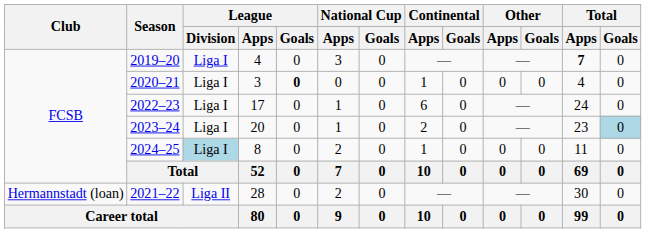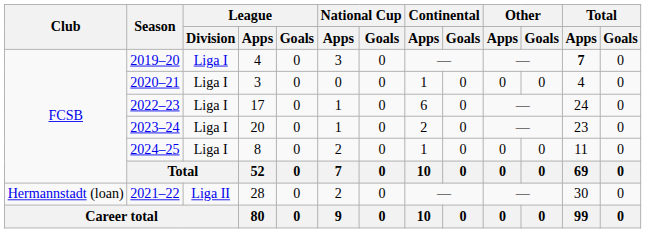(297, 82) bold -> (297, 82) normal
(620, 127) lightblue background -> (620, 127) no background
(211, 149) lightblue background -> (211, 149) no background
